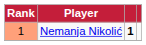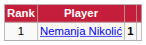(21, 31) lightsalmon background -> (21, 31) no background
